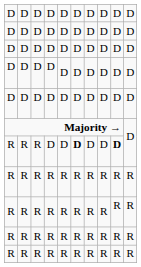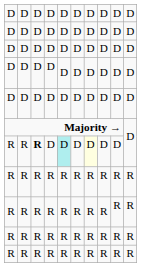(37, 145) normal -> (37, 145) bold
(64, 145) no background -> (64, 145) paleturquoise background
(77, 145) bold -> (77, 145) normal
(91, 145) no background -> (91, 145) lightyellow background
(117, 145) bold -> (117, 145) normal
